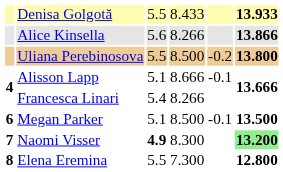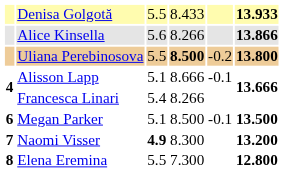(187, 56) normal -> (187, 56) bold
(257, 139) lightgreen background -> (257, 139) no background
